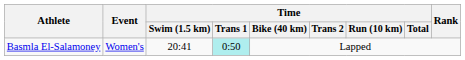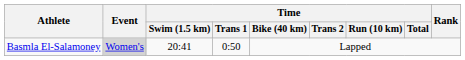(125, 47) no background -> (125, 47) lightgrey background
(231, 47) paleturquoise background -> (231, 47) no background
